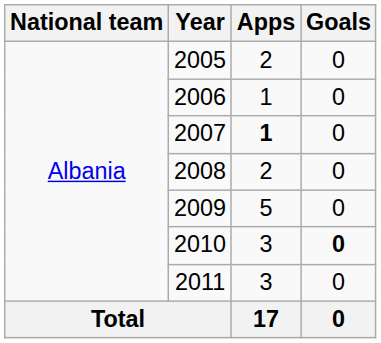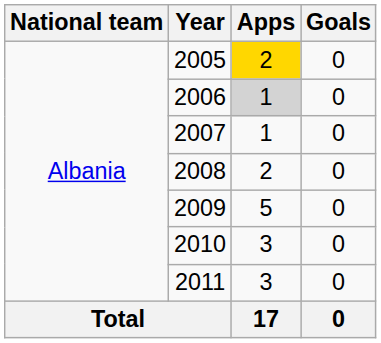(266, 60) no background -> (266, 60) gold background
(266, 97) no background -> (266, 97) lightgrey background
(266, 134) bold -> (266, 134) normal
(338, 245) bold -> (338, 245) normal
